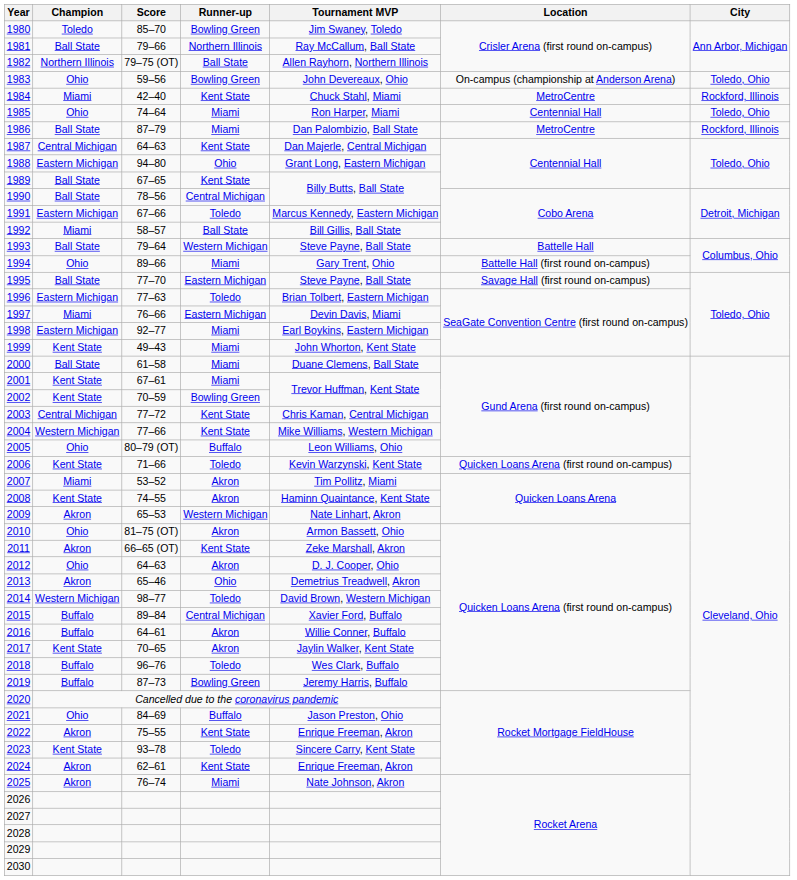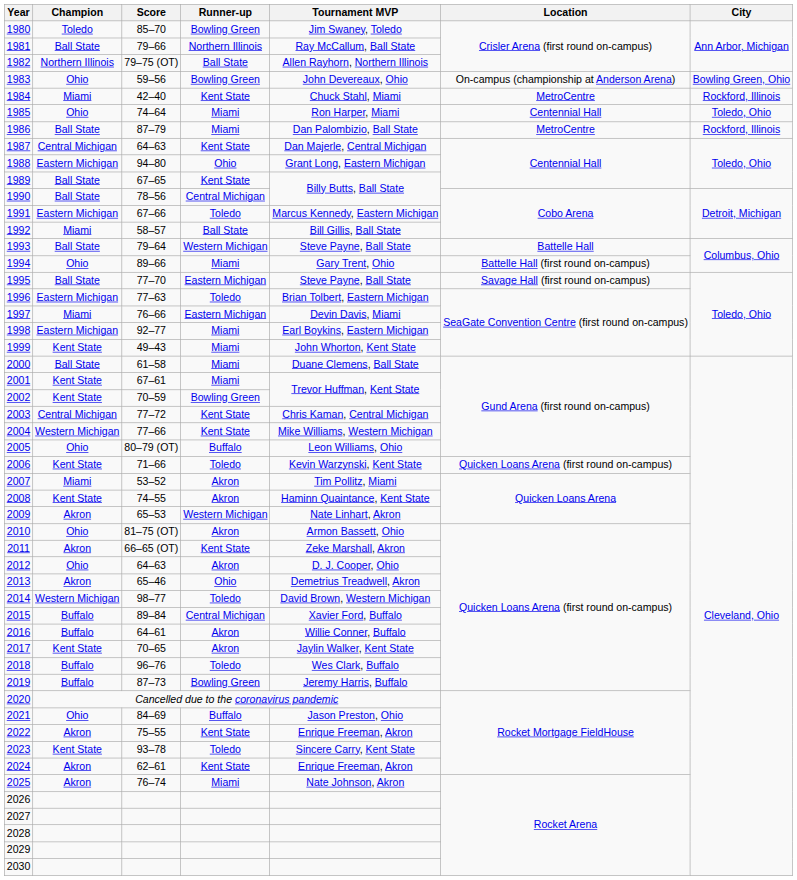(740, 79) Toledo, Ohio -> (742, 79) Bowling Green, Ohio
